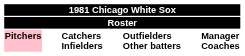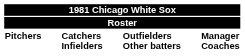(23, 36) pink background -> (23, 36) no background
